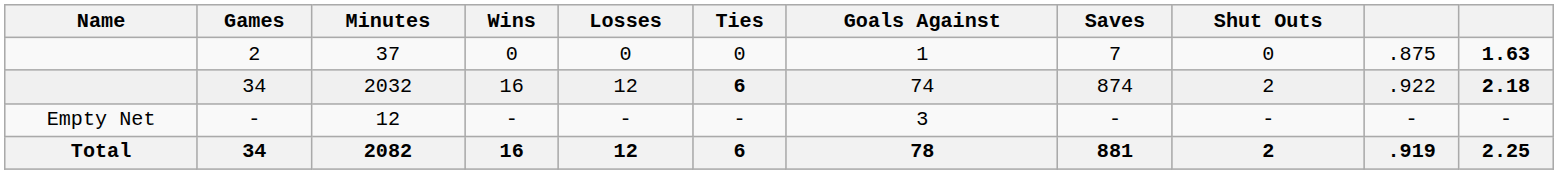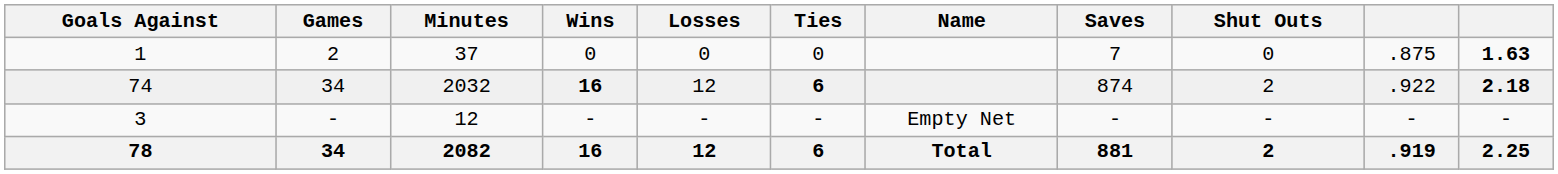columns swapped: (101, 21) <-> (922, 21)
(512, 87) normal -> (590, 87) bold
